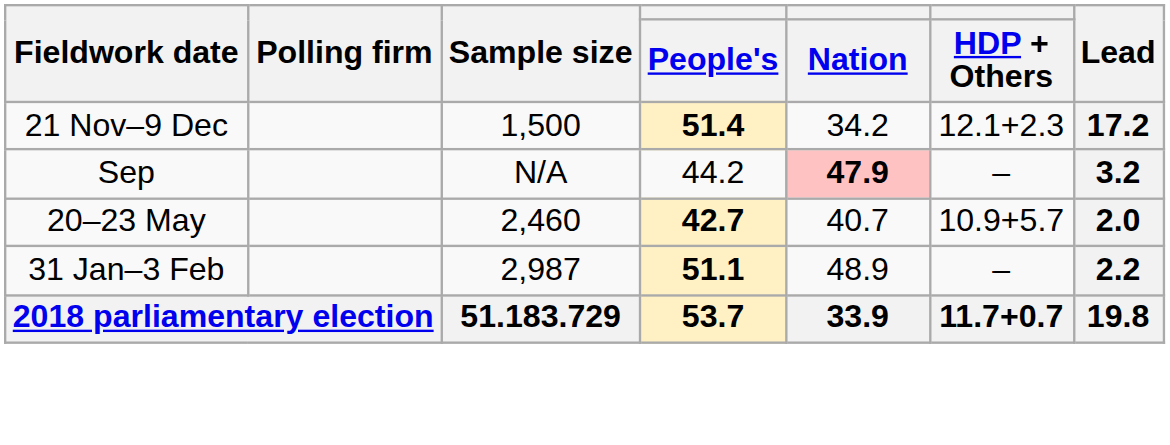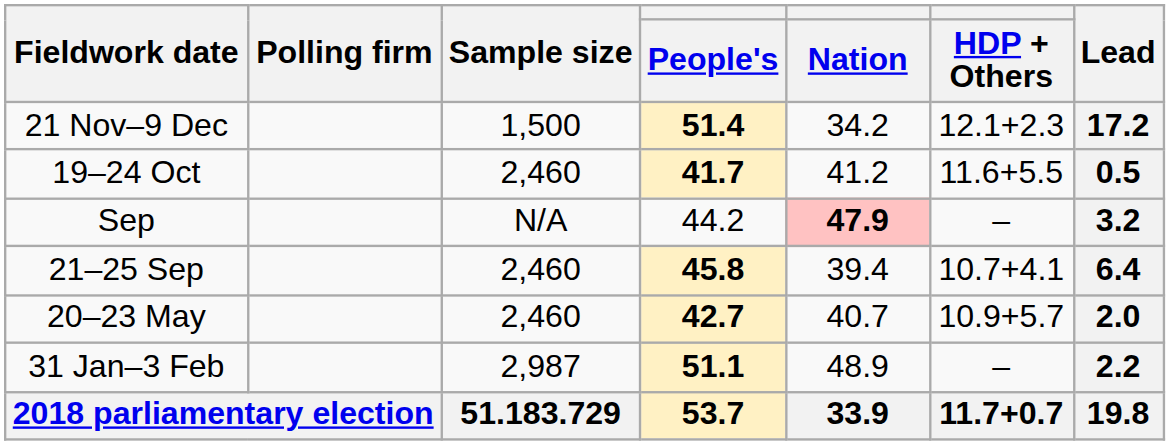+ row: (126, 172)
+ row: (126, 269)
